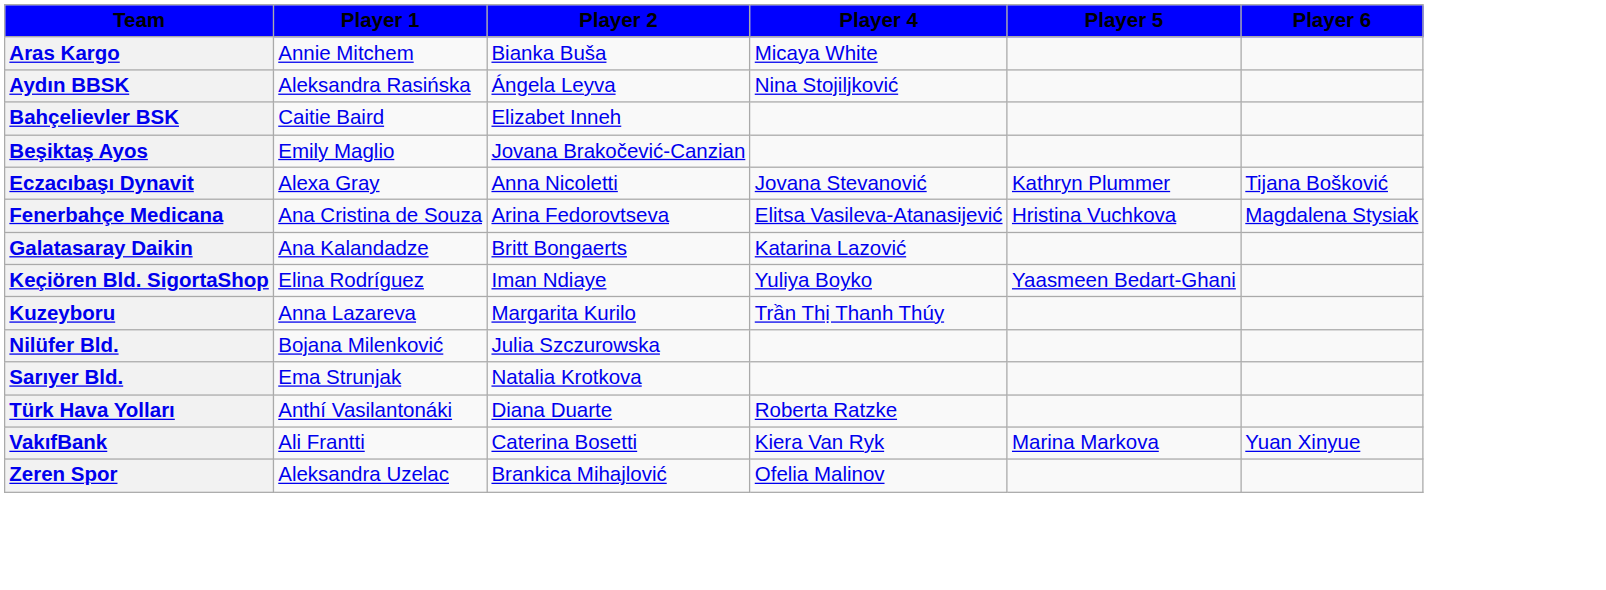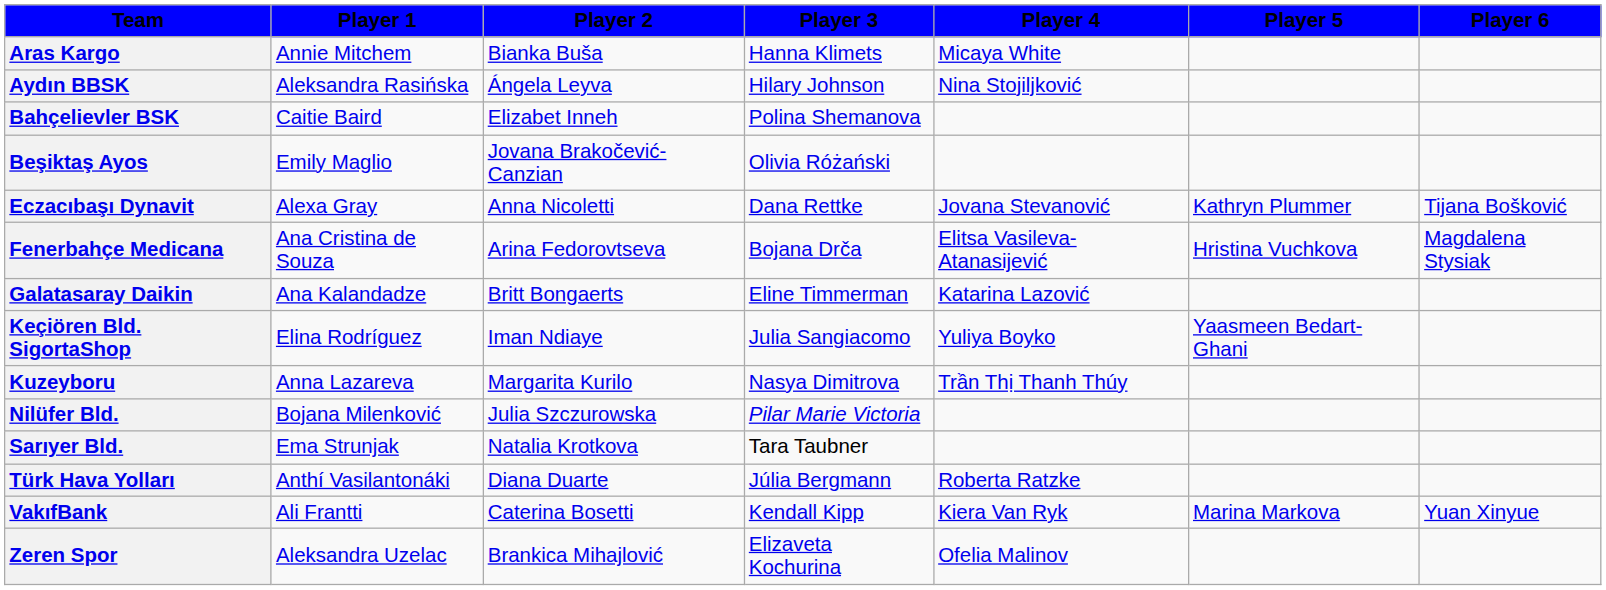+ column: (839, 20)
